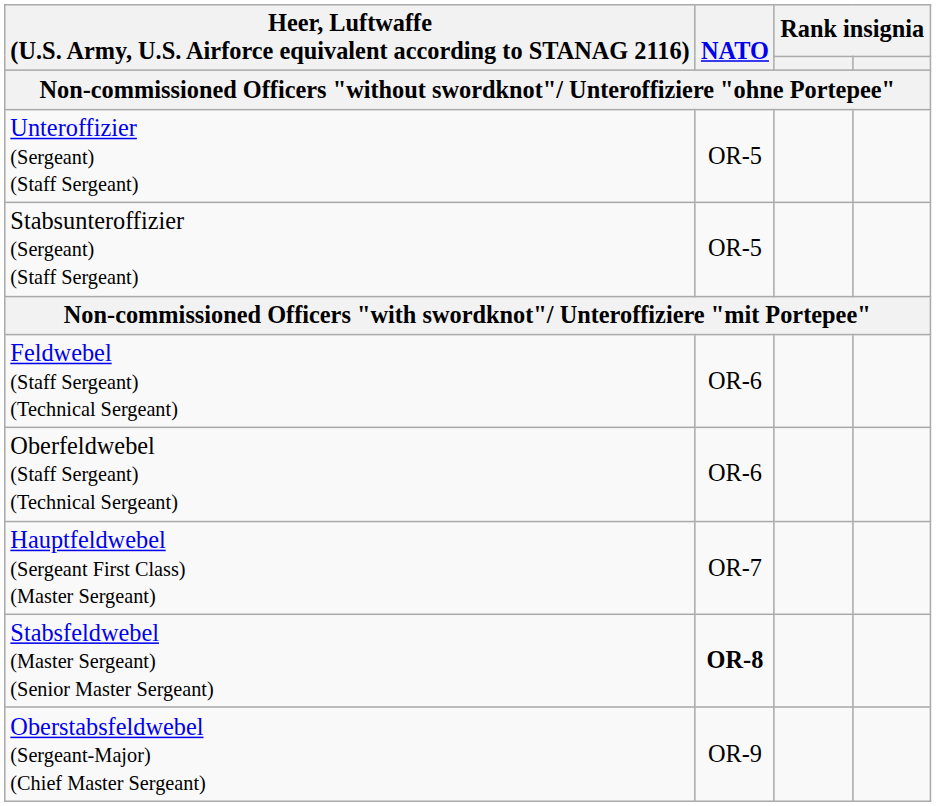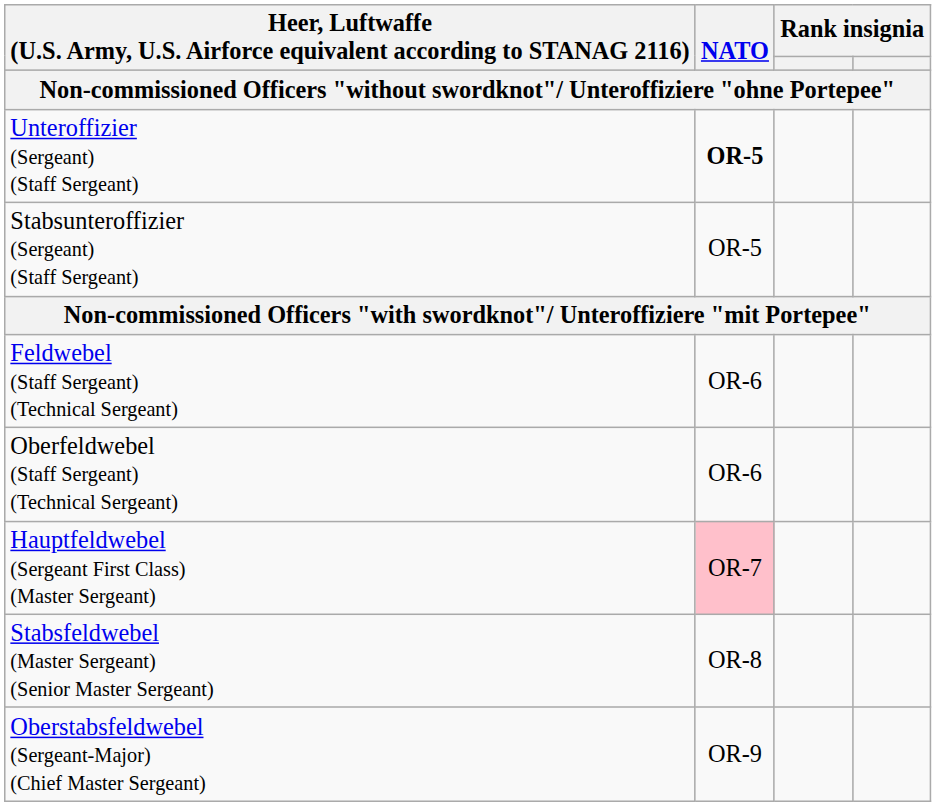(735, 155) normal -> (735, 155) bold
(735, 567) no background -> (735, 567) pink background
(735, 660) bold -> (735, 660) normal
